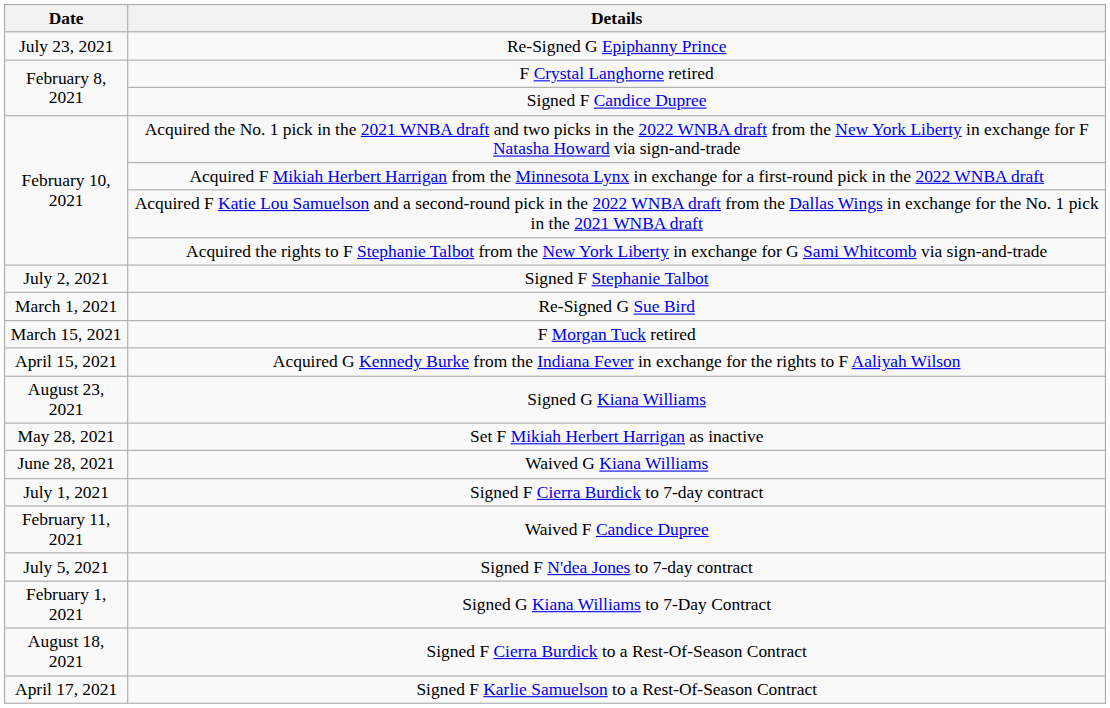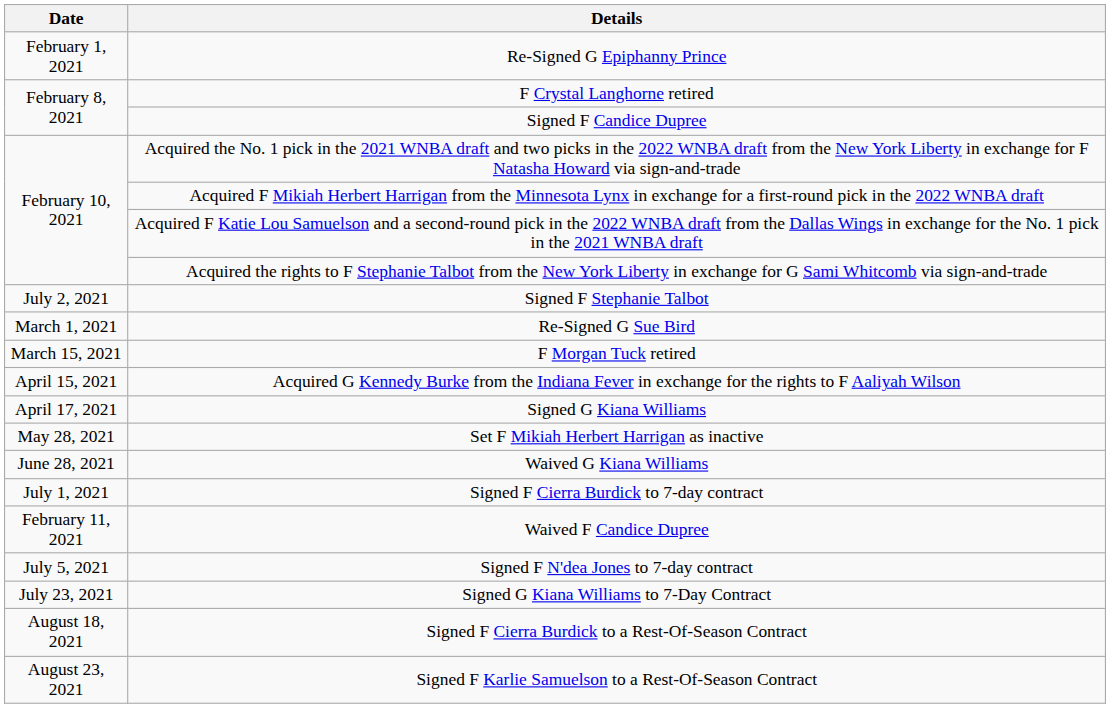(66, 45) July 23, 2021 -> (66, 55) February 1, 2021
(66, 399) August 23, 2021 -> (66, 409) April 17, 2021
(66, 604) February 1, 2021 -> (66, 594) July 23, 2021
(66, 689) April 17, 2021 -> (66, 679) August 23, 2021
